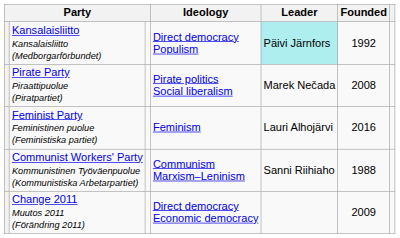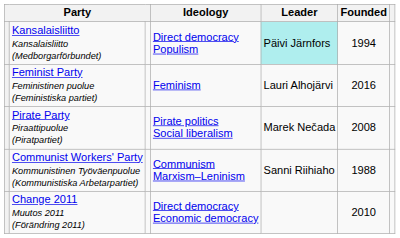(364, 43) 1992 -> (364, 43) 1994
rows swapped: (41, 85) <-> (55, 127)
(364, 212) 2009 -> (364, 212) 2010
